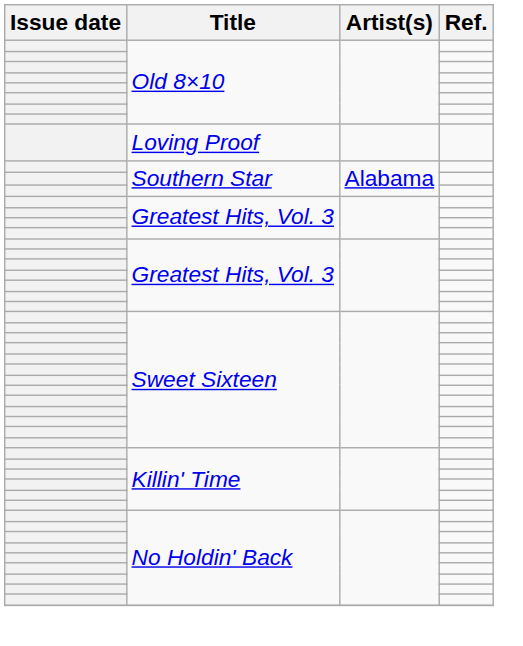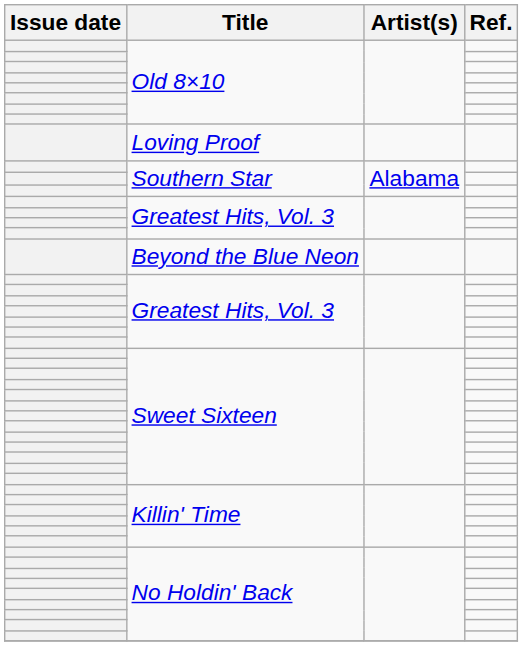+ row: (245, 256)
